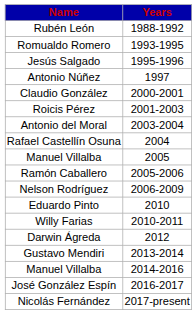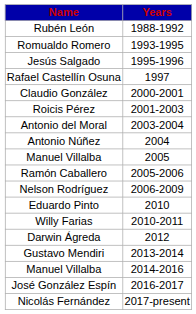(64, 77) Antonio Núñez -> (64, 77) Rafael Castellín Osuna
(64, 141) Rafael Castellín Osuna -> (64, 141) Antonio Núñez
